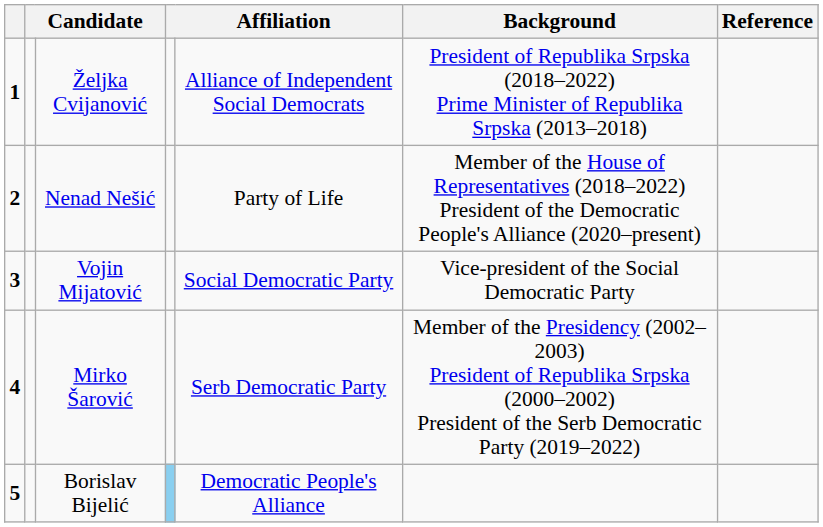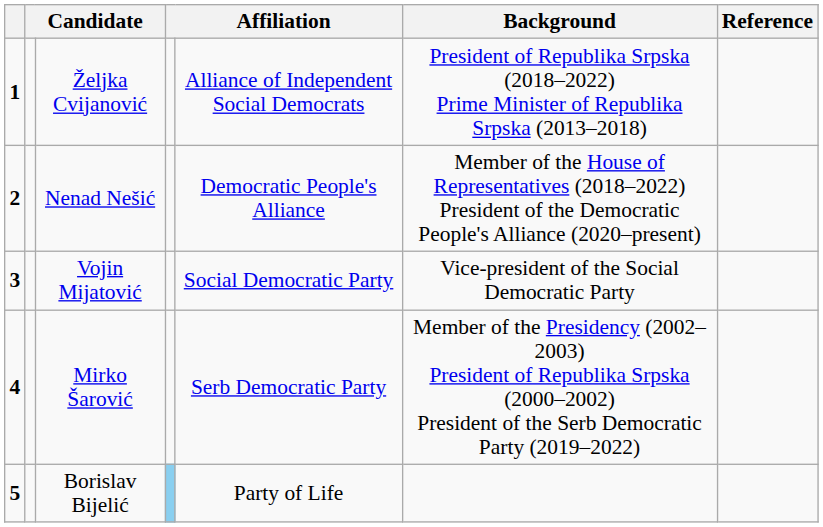(289, 198) Party of Life -> (289, 198) Democratic People's Alliance
(289, 493) Democratic People's Alliance -> (289, 493) Party of Life
